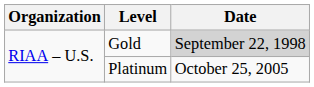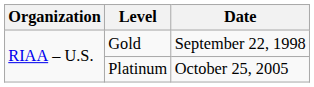(240, 43) lightgrey background -> (240, 43) no background
